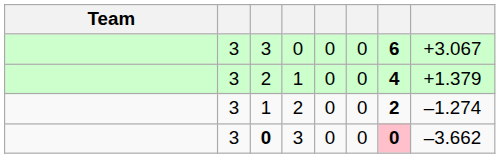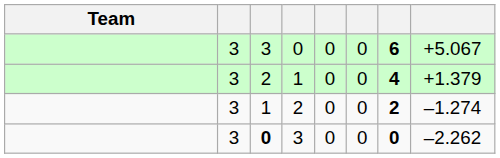(452, 49) +3.067 -> (452, 49) +5.067
(394, 138) pink background -> (394, 138) no background
(452, 138) –3.662 -> (452, 138) –2.262
